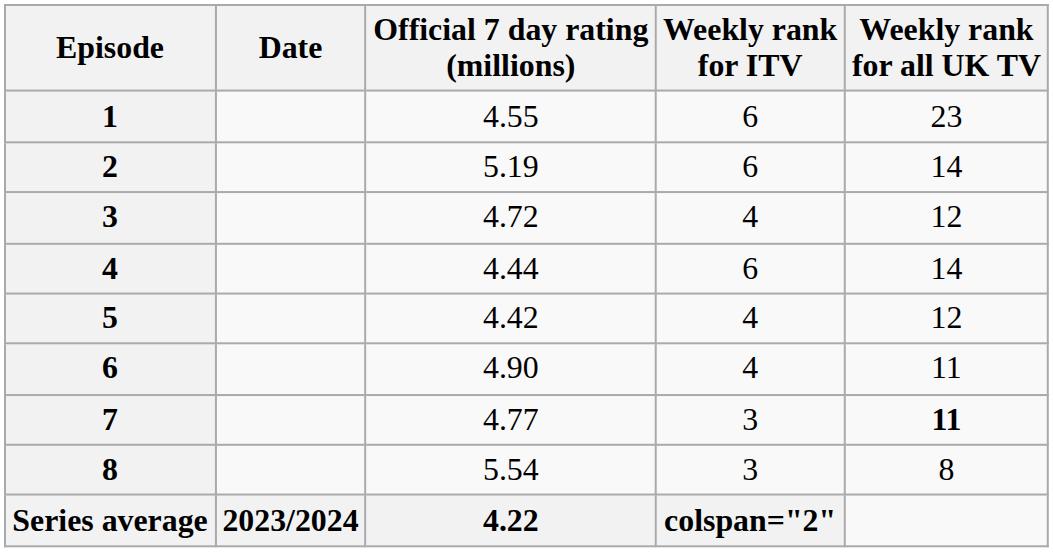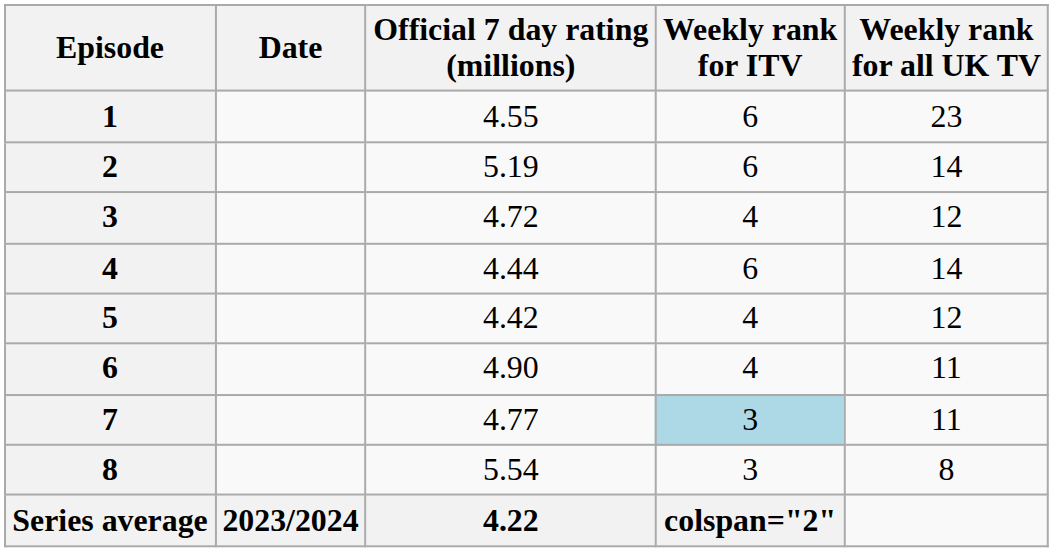(750, 419) no background -> (750, 419) lightblue background
(946, 419) bold -> (946, 419) normal
